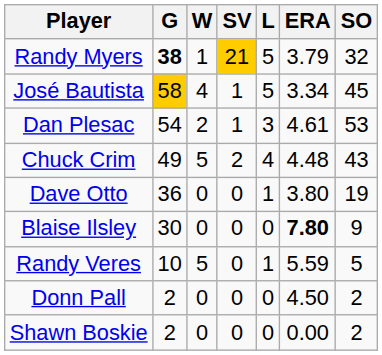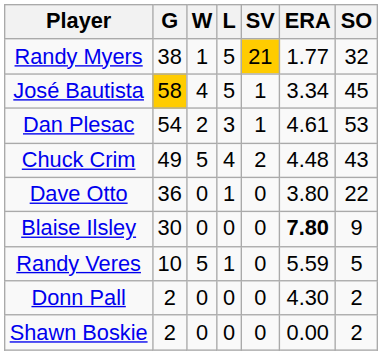columns swapped: (268, 21) <-> (237, 21)
(170, 56) bold -> (170, 56) normal
(308, 56) 3.79 -> (308, 56) 1.77
(357, 194) 19 -> (357, 194) 22
(308, 297) 4.50 -> (308, 297) 4.30
